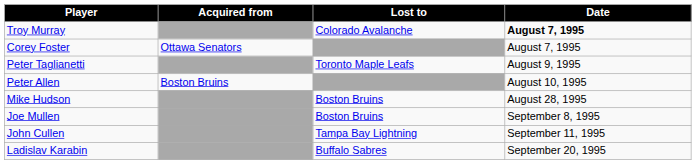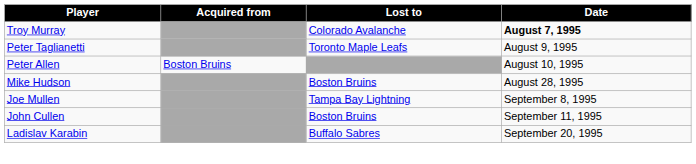- row: (38, 47)
(349, 116) Boston Bruins -> (360, 99) Tampa Bay Lightning
(366, 133) Tampa Bay Lightning -> (343, 116) Boston Bruins
